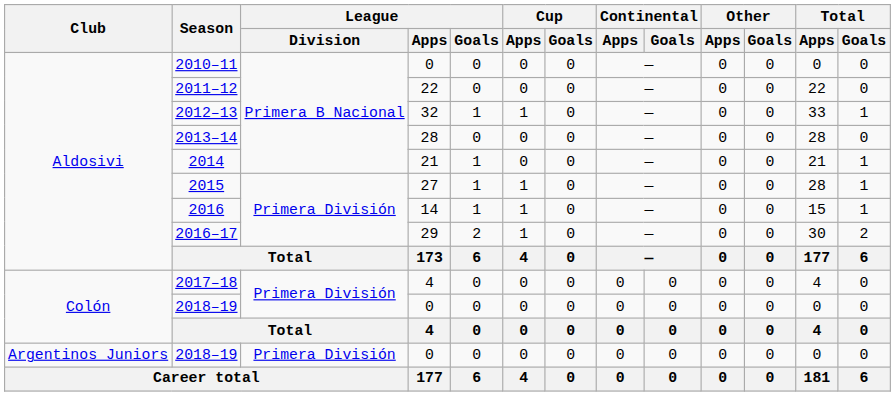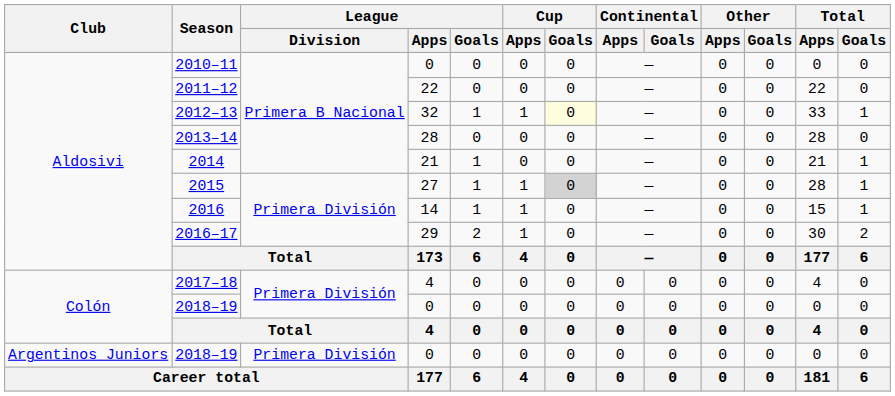(571, 113) no background -> (571, 113) lightyellow background
(571, 186) no background -> (571, 186) lightgrey background
